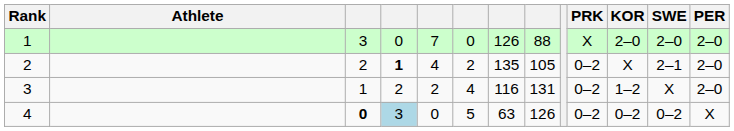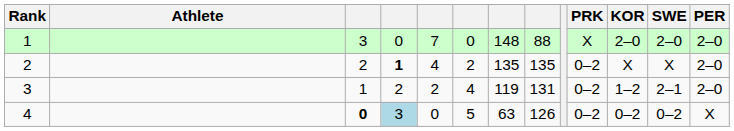(506, 41) 126 -> (506, 41) 148
(542, 65) 105 -> (542, 65) 135
(669, 65) 2–1 -> (669, 65) X
(506, 89) 116 -> (506, 89) 119
(669, 89) X -> (669, 89) 2–1
